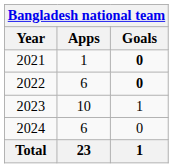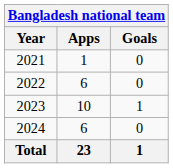(140, 60) bold -> (140, 60) normal
(140, 83) bold -> (140, 83) normal
